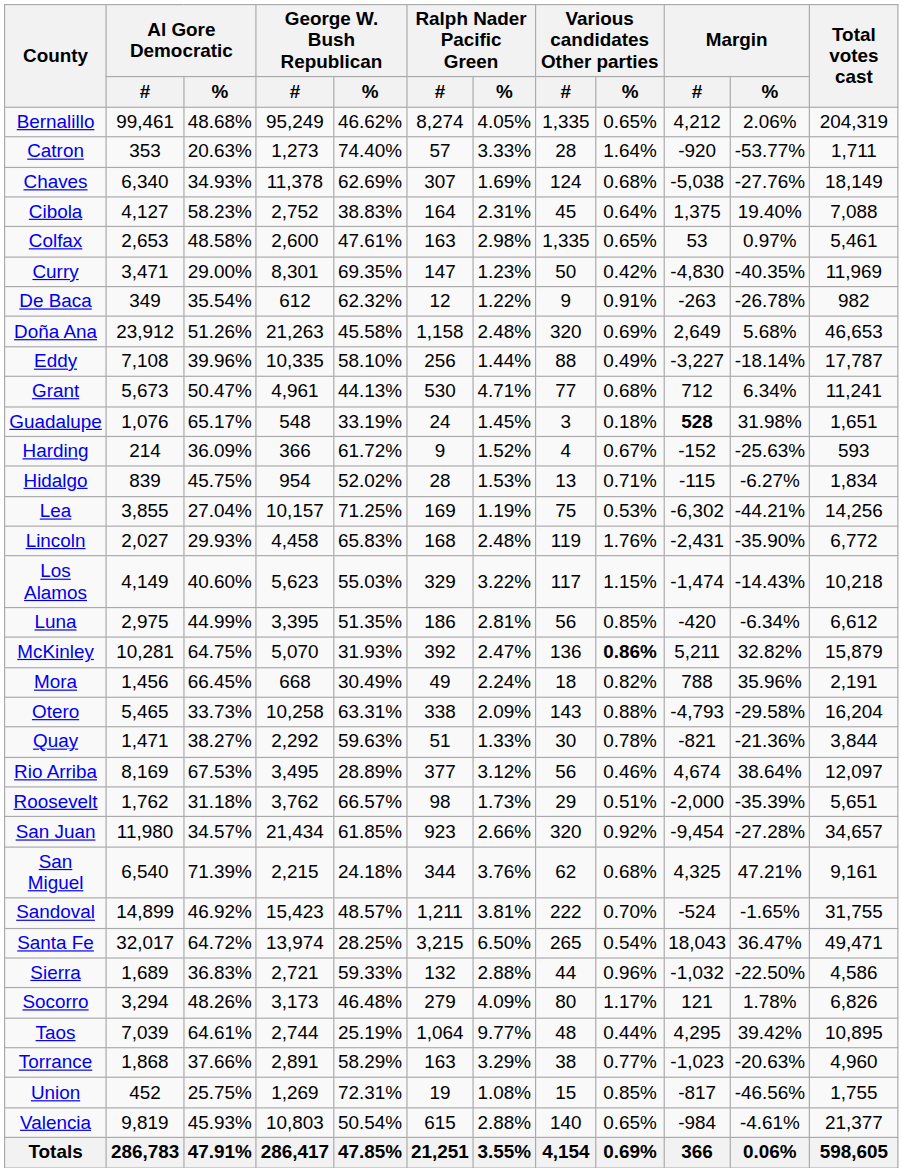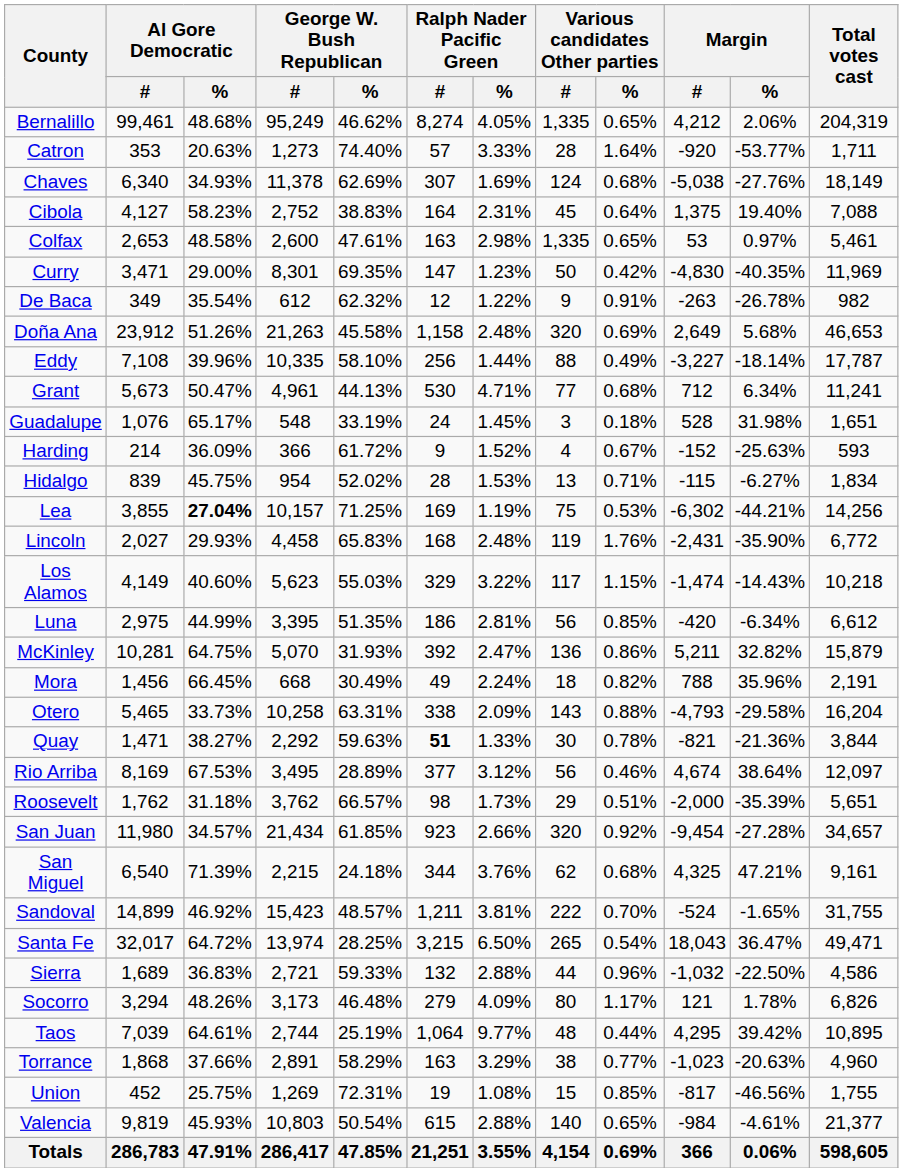(697, 421) bold -> (697, 421) normal
(220, 511) normal -> (220, 511) bold
(630, 652) bold -> (630, 652) normal
(440, 741) normal -> (440, 741) bold
